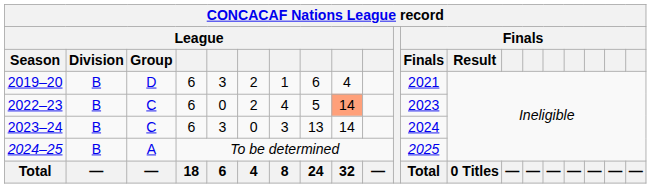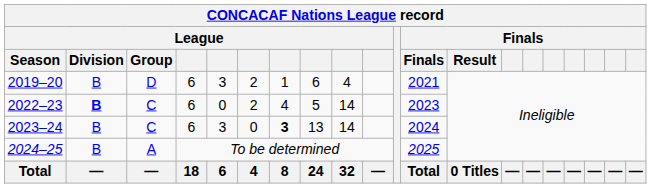(96, 104) normal -> (96, 104) bold
(347, 104) lightsalmon background -> (347, 104) no background
(285, 127) normal -> (285, 127) bold
